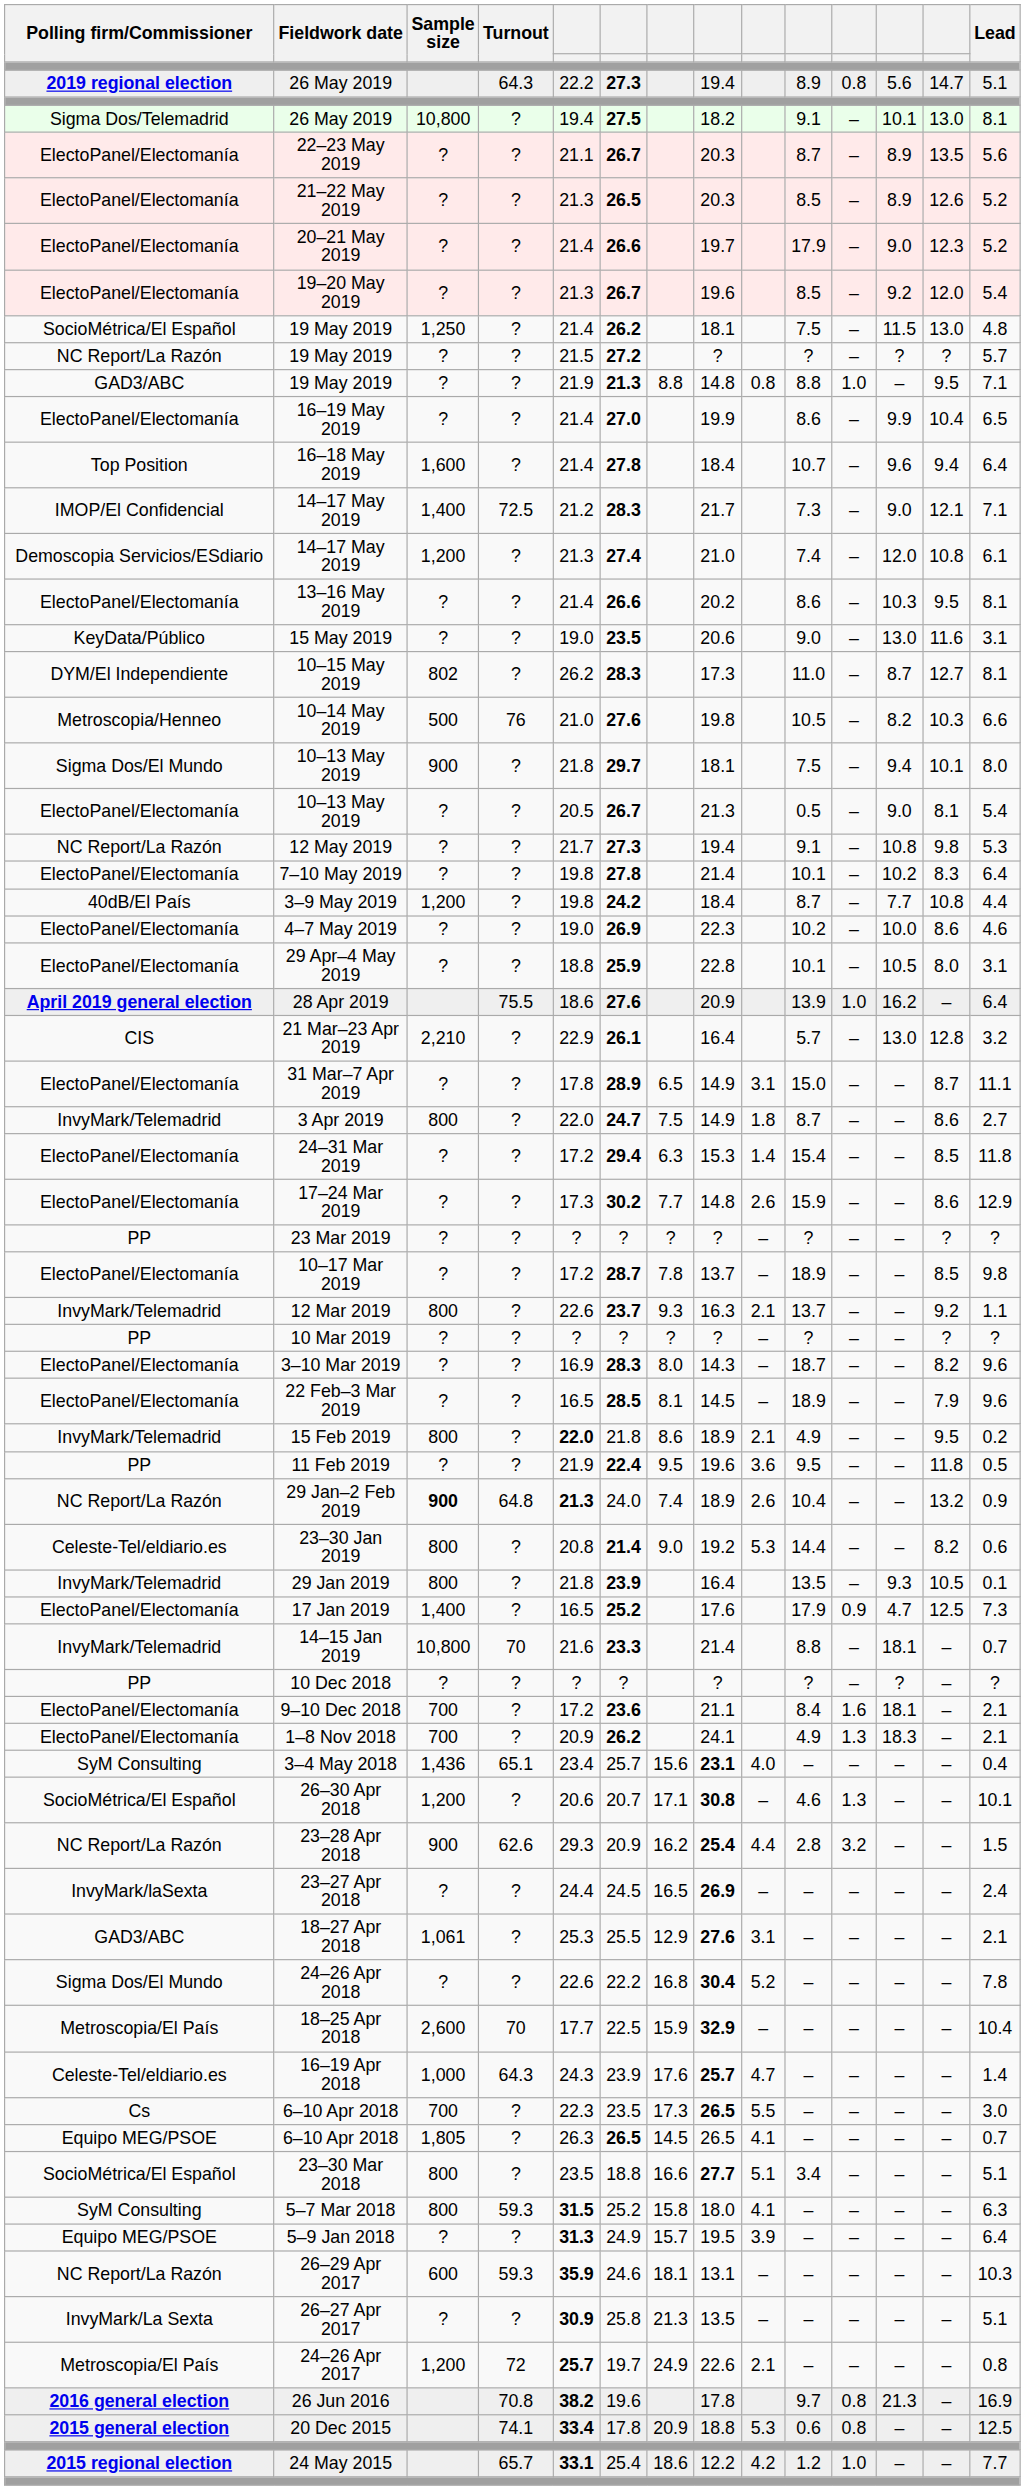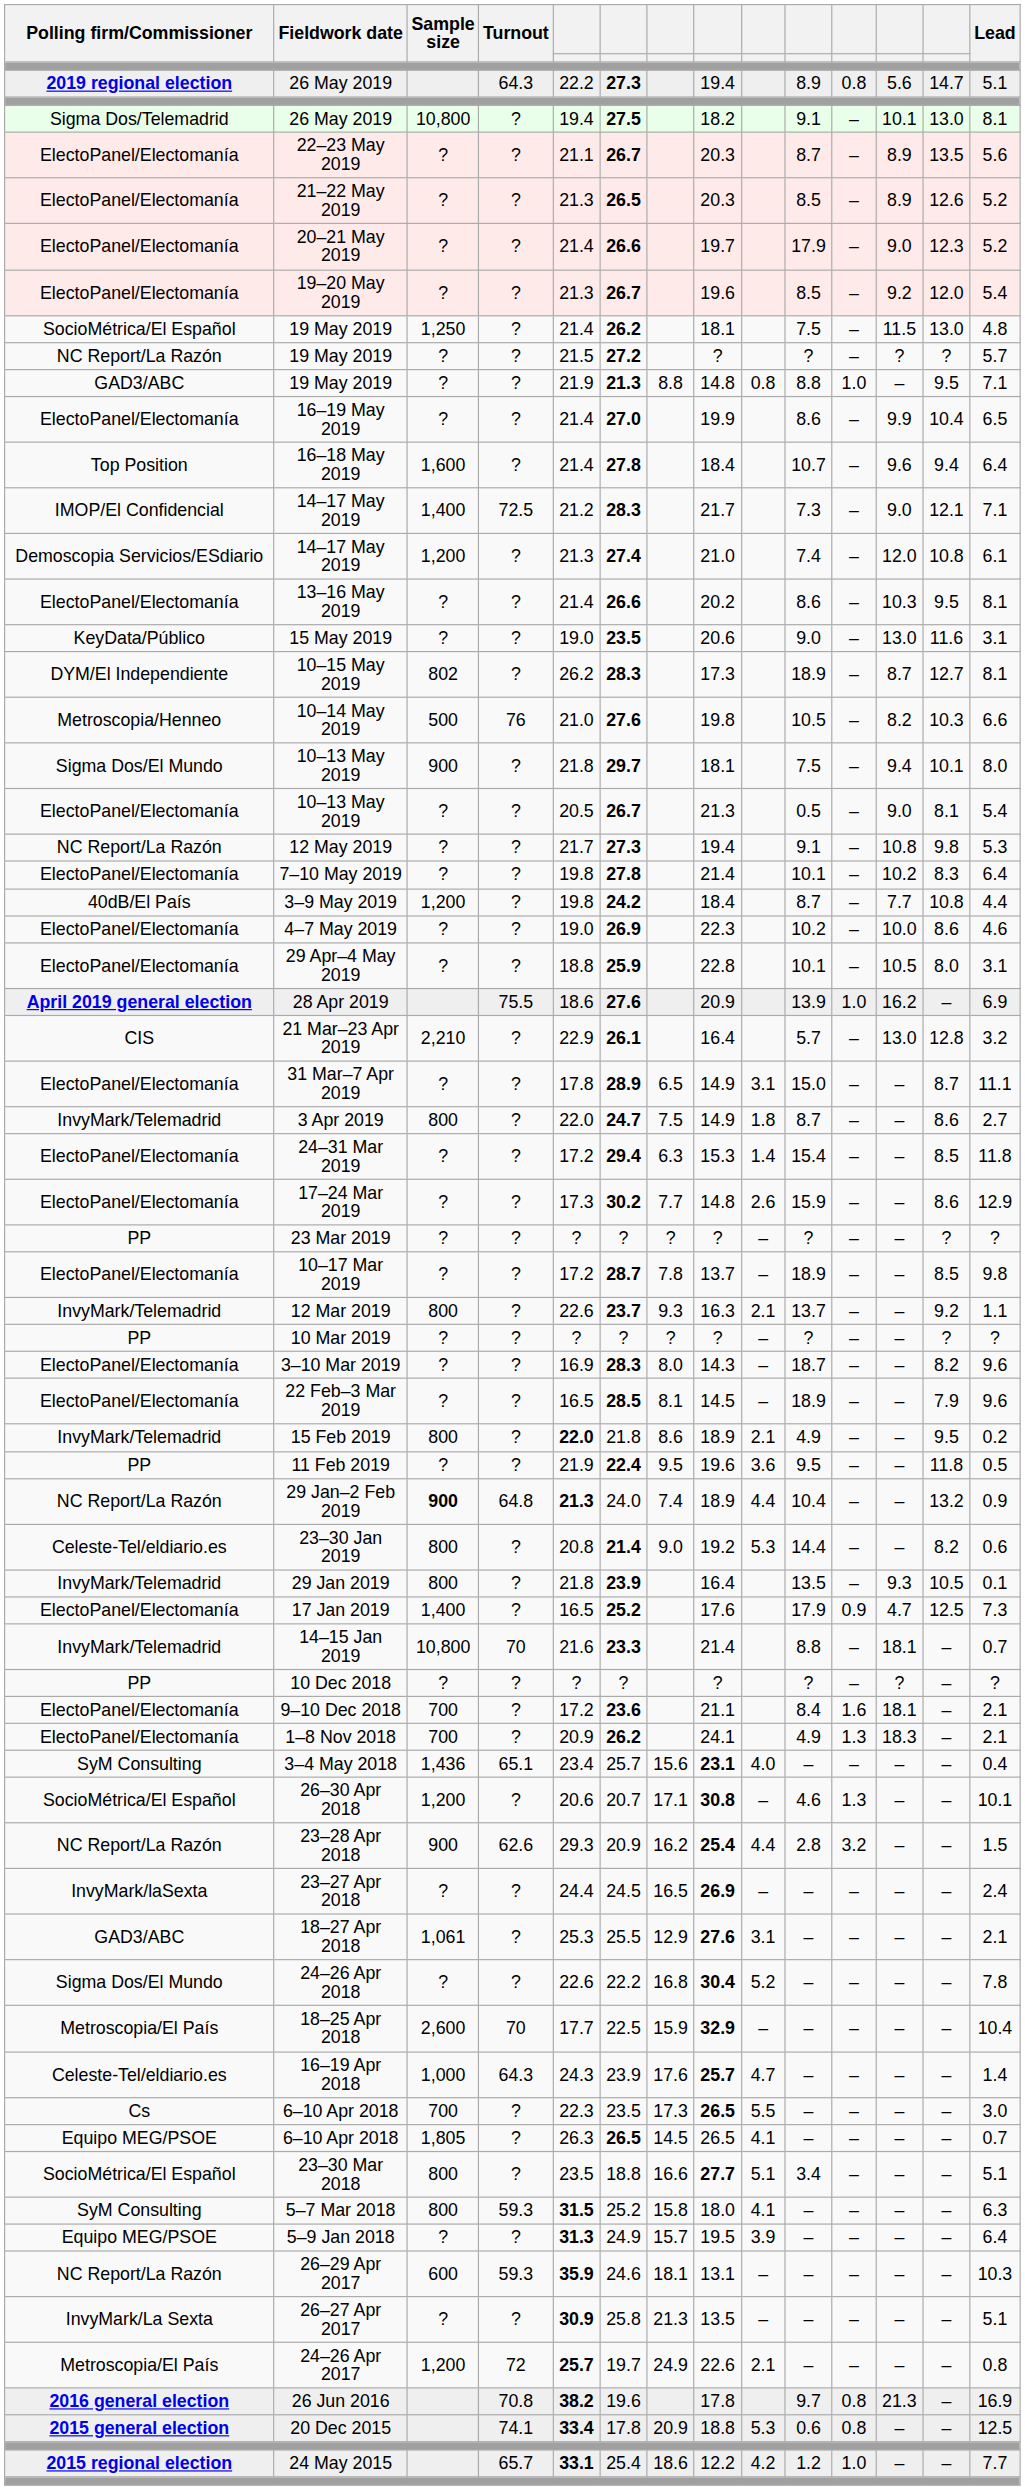(809, 674) 11.0 -> (809, 674) 18.9
(995, 1001) 6.4 -> (995, 1001) 6.9
(763, 1501) 2.6 -> (763, 1501) 4.4
